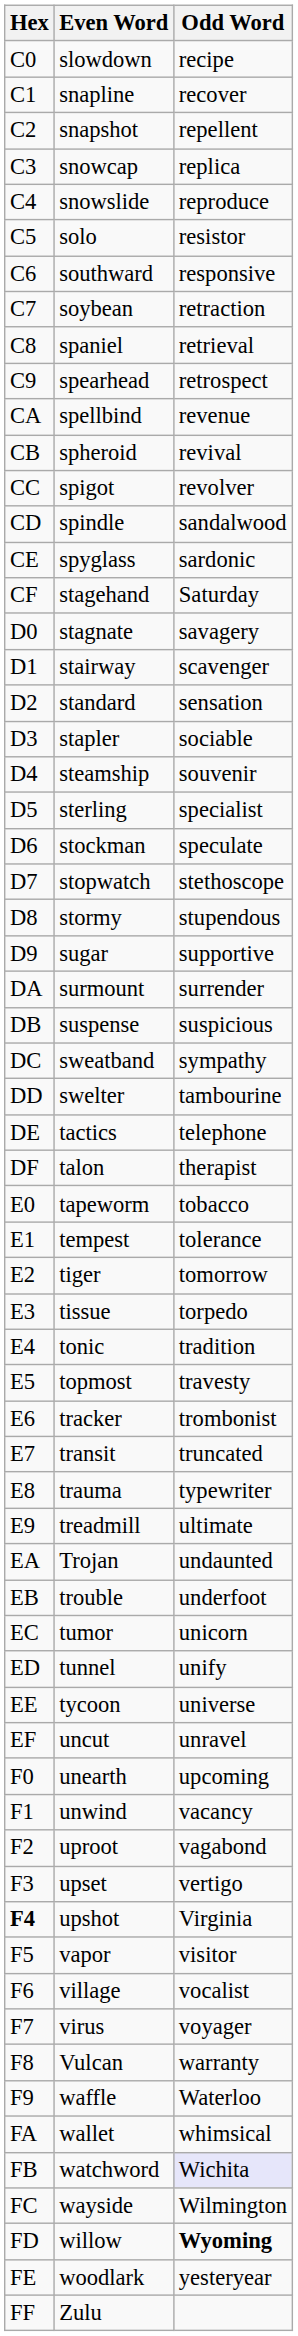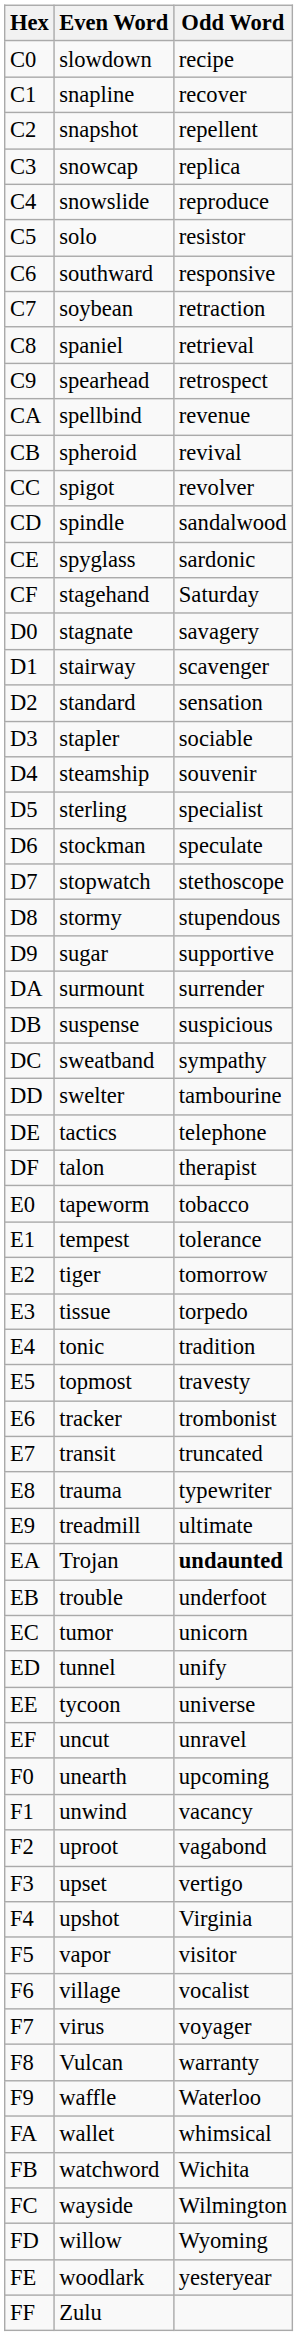(226, 1561) normal -> (231, 1561) bold
(22, 1919) bold -> (22, 1919) normal
(214, 2169) lavender background -> (214, 2169) no background
(225, 2241) bold -> (223, 2241) normal
